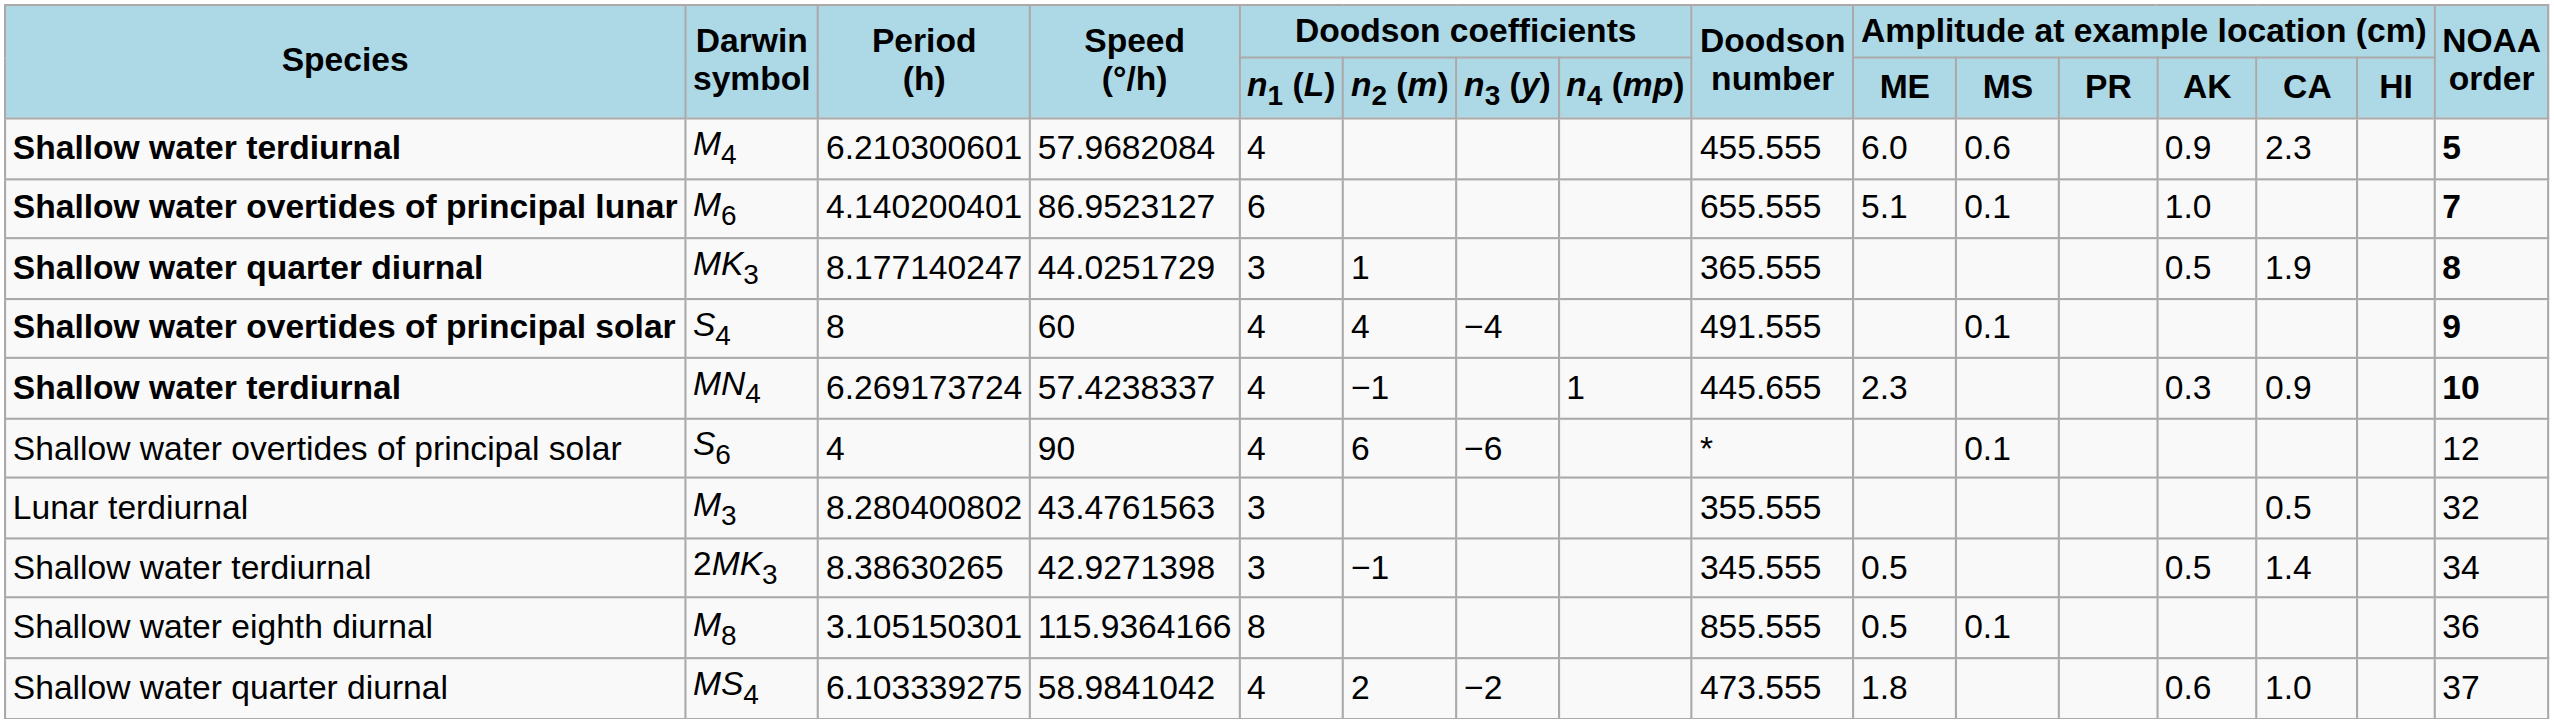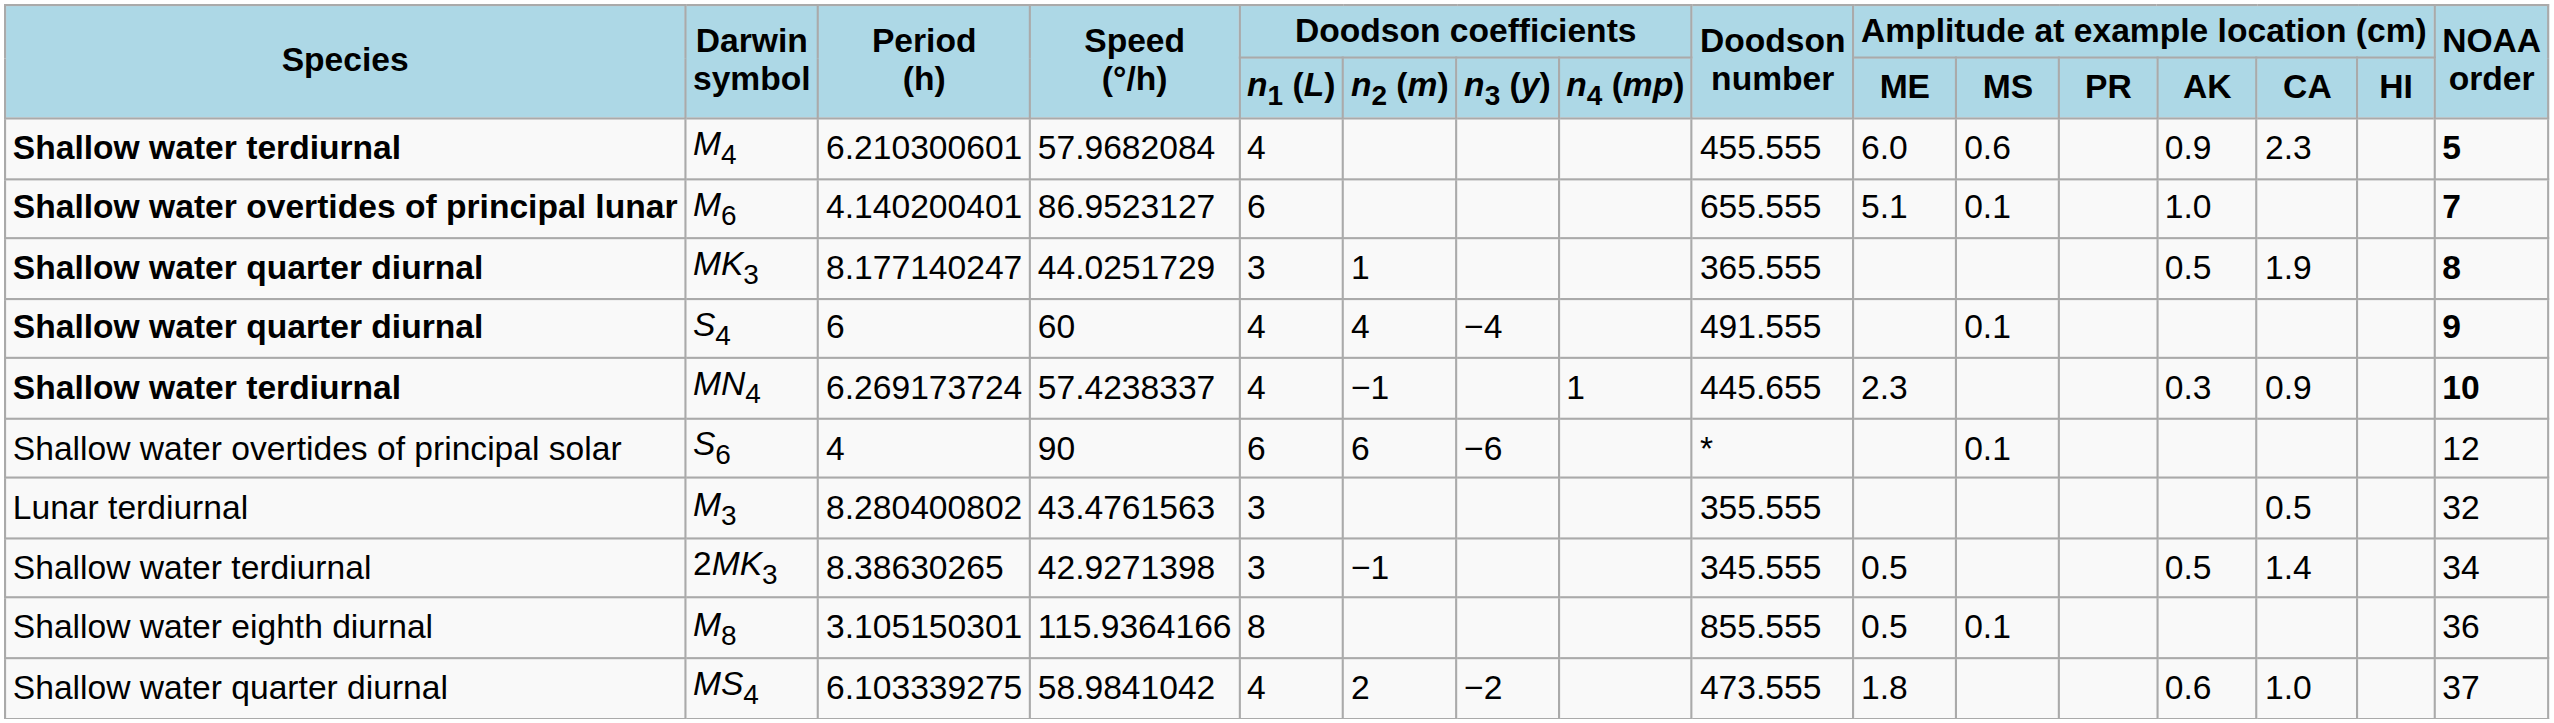(344, 327) Shallow water overtides of principal solar -> (248, 327) Shallow water quarter diurnal
(835, 327) 8 -> (835, 327) 6
(1256, 447) 4 -> (1256, 447) 6
